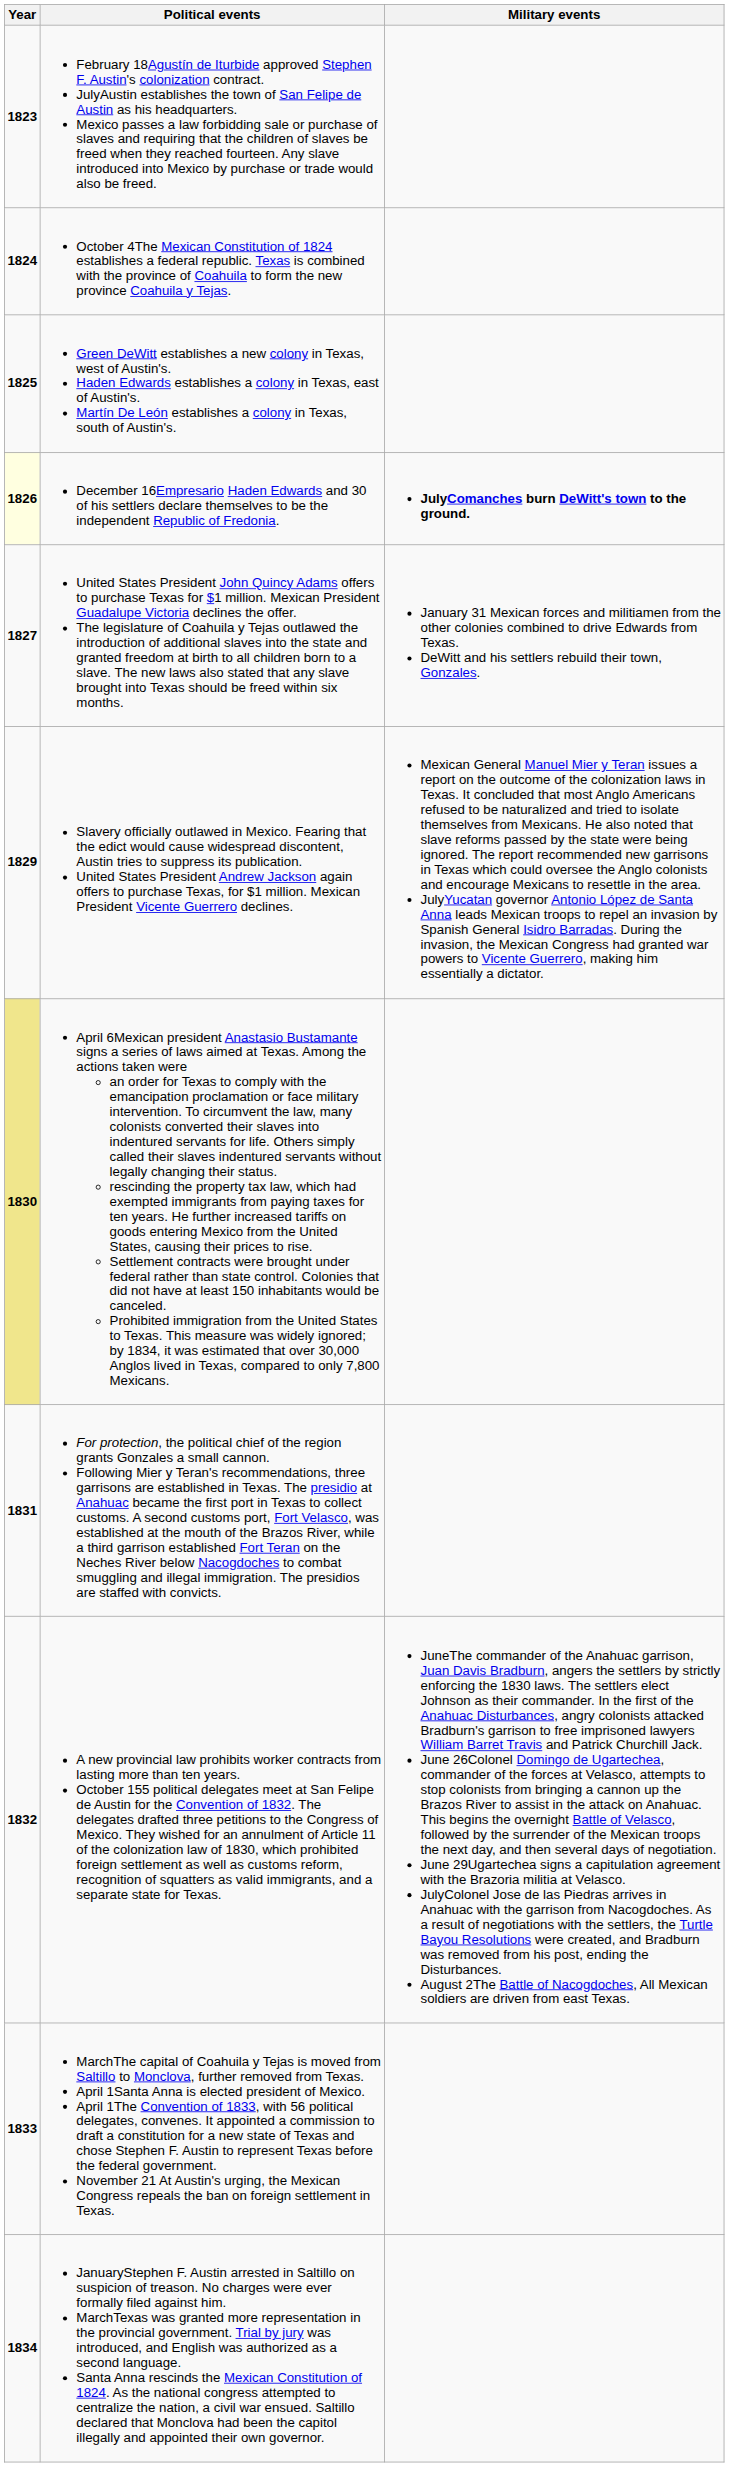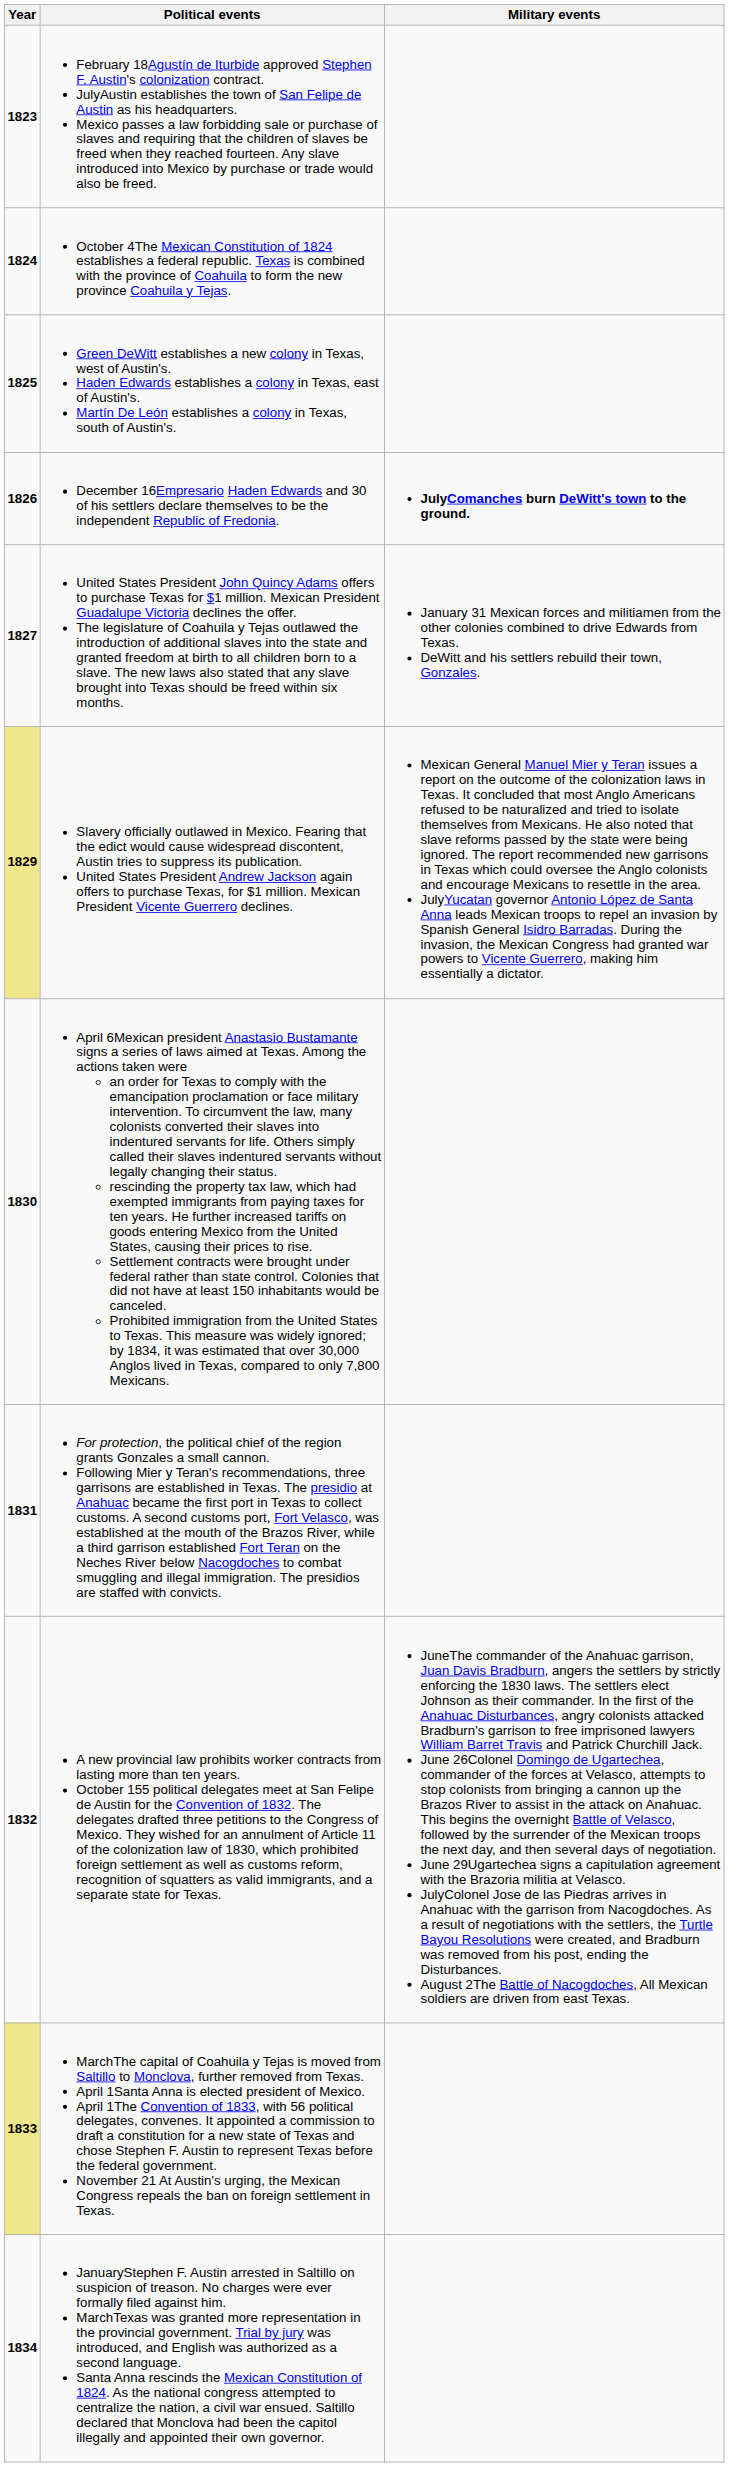(22, 498) lightyellow background -> (22, 498) no background
(22, 862) no background -> (22, 862) khaki background
(22, 1201) khaki background -> (22, 1201) no background
(22, 2128) no background -> (22, 2128) khaki background
